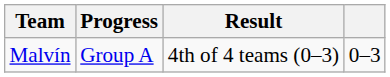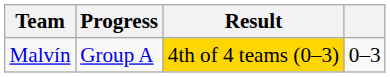(253, 54) no background -> (253, 54) gold background
